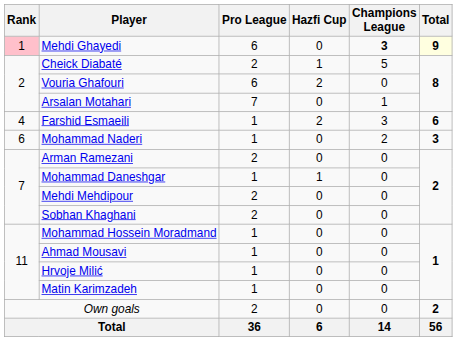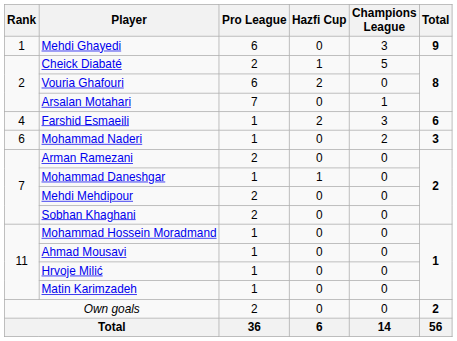(22, 45) pink background -> (22, 45) no background
(384, 45) bold -> (384, 45) normal
(436, 45) lightyellow background -> (436, 45) no background
